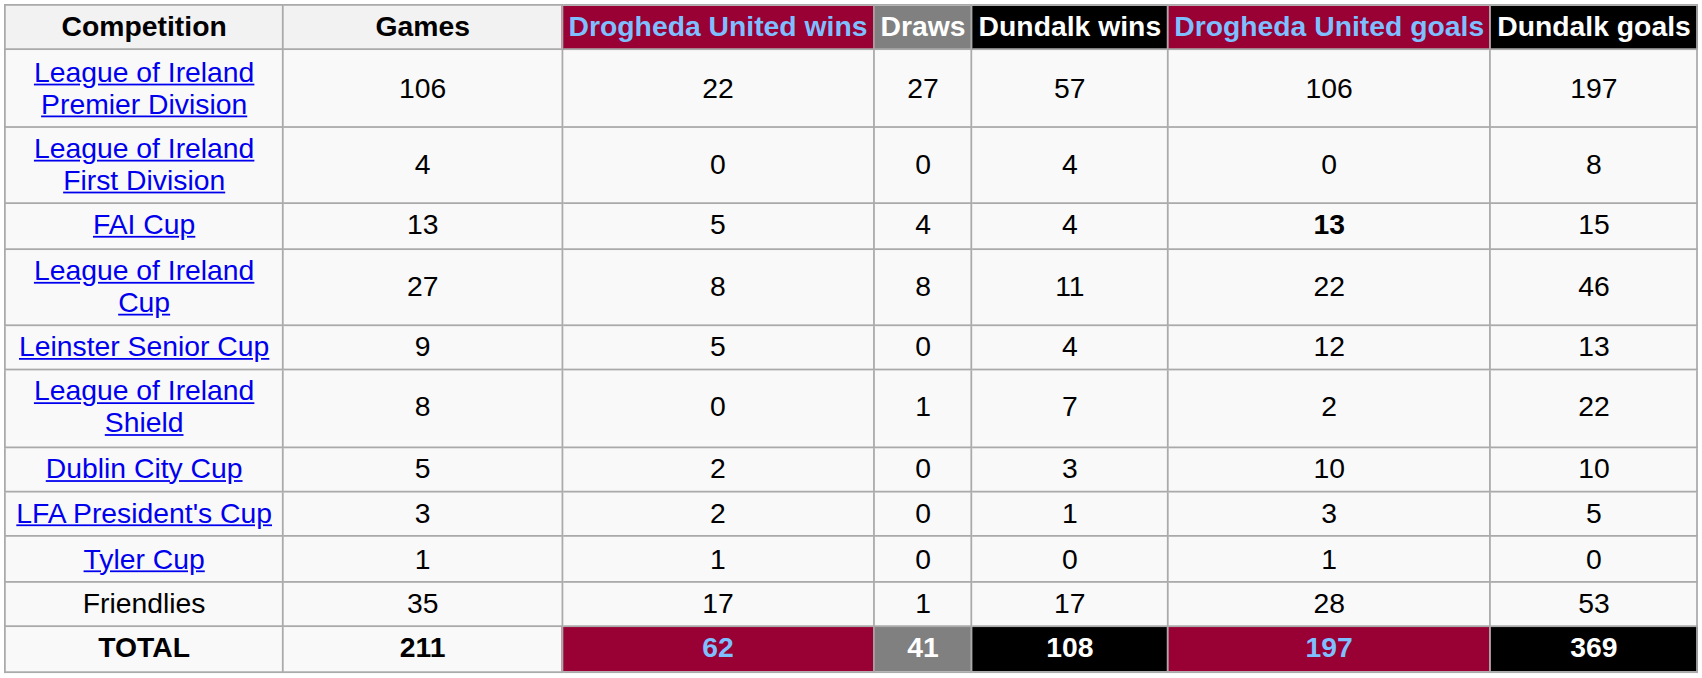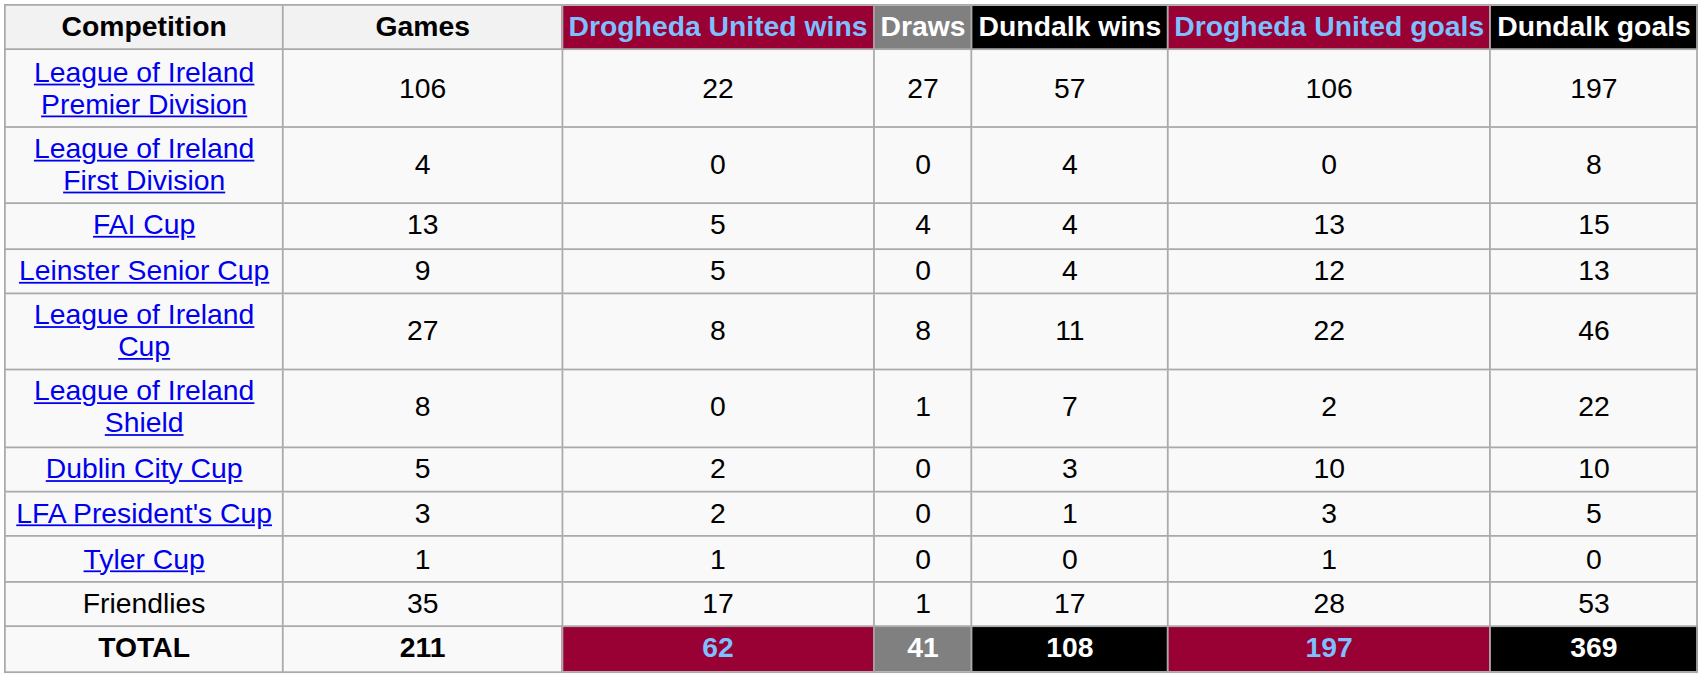(1329, 225) bold -> (1329, 225) normal
rows swapped: (144, 286) <-> (144, 347)
